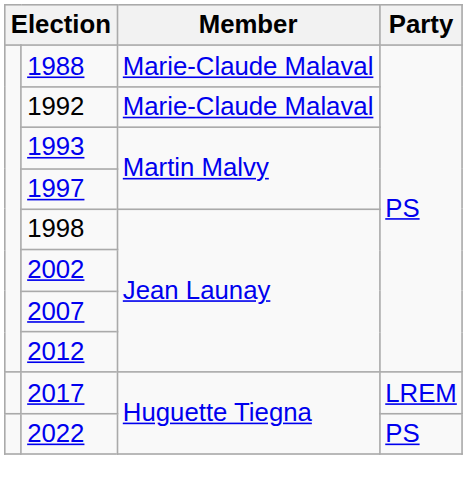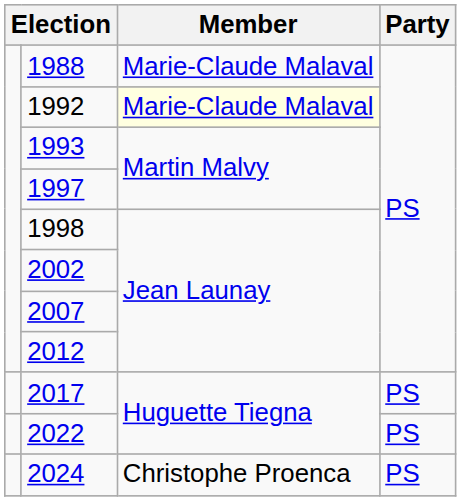(248, 106) no background -> (248, 106) lightyellow background
(421, 392) LREM -> (402, 392) PS
+ row: (56, 474)
